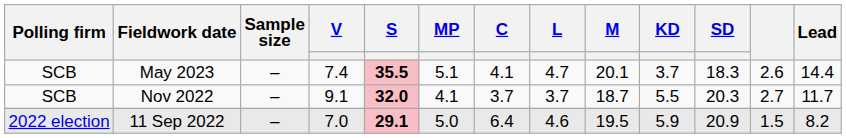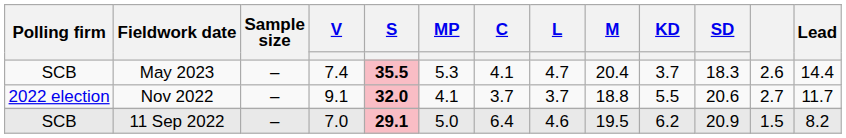(447, 72) 5.1 -> (447, 72) 5.3
(612, 72) 20.1 -> (612, 72) 20.4
(59, 97) SCB -> (59, 97) 2022 election
(612, 97) 18.7 -> (612, 97) 18.8
(723, 97) 20.3 -> (723, 97) 20.6
(59, 121) 2022 election -> (59, 121) SCB
(667, 121) 5.9 -> (667, 121) 6.2
